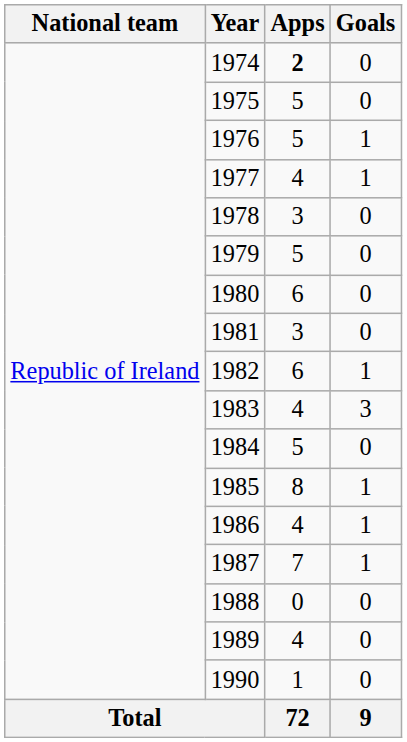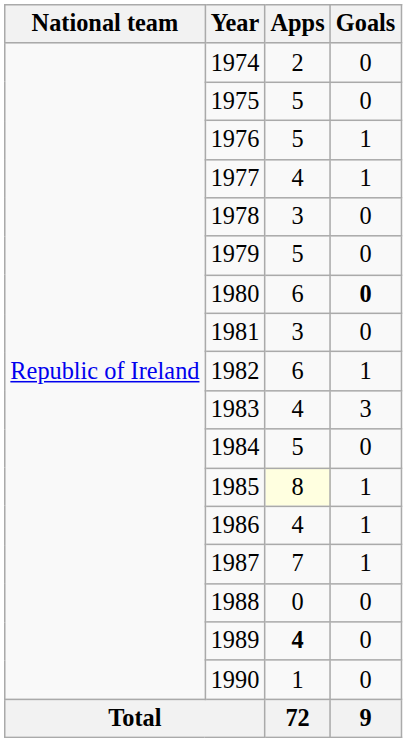(298, 62) bold -> (298, 62) normal
(366, 293) normal -> (366, 293) bold
(298, 486) no background -> (298, 486) lightyellow background
(298, 640) normal -> (298, 640) bold
